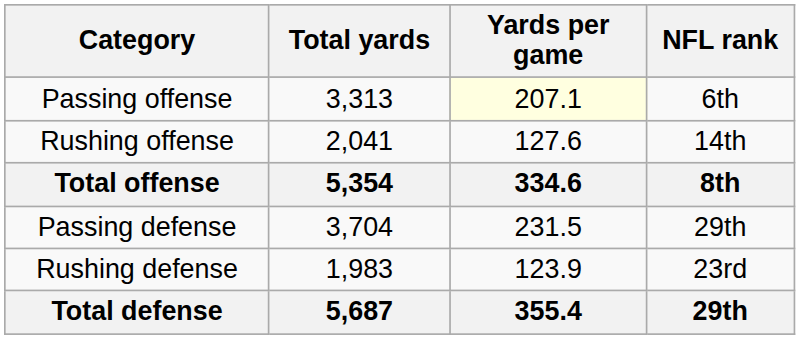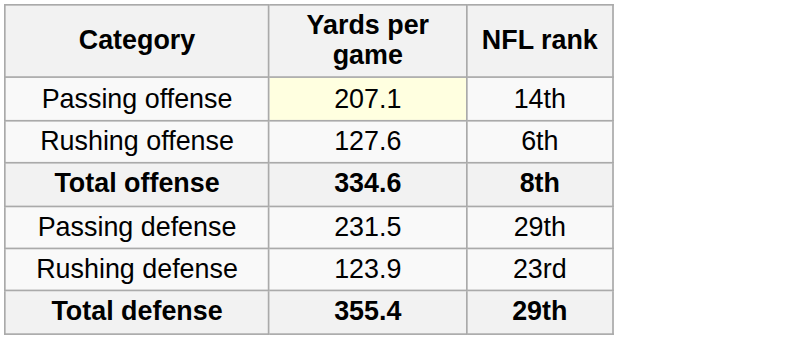- column: (359, 40)
(720, 98) 6th -> (540, 98) 14th
(720, 141) 14th -> (540, 141) 6th
